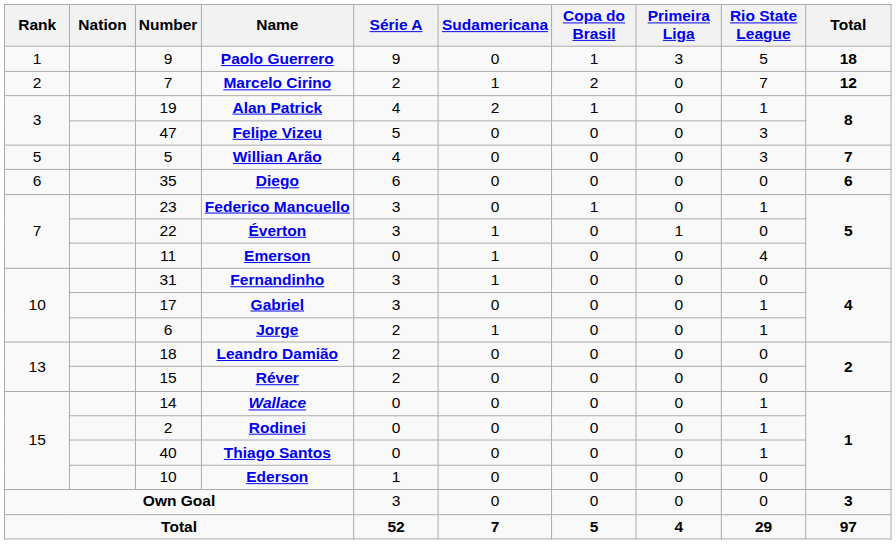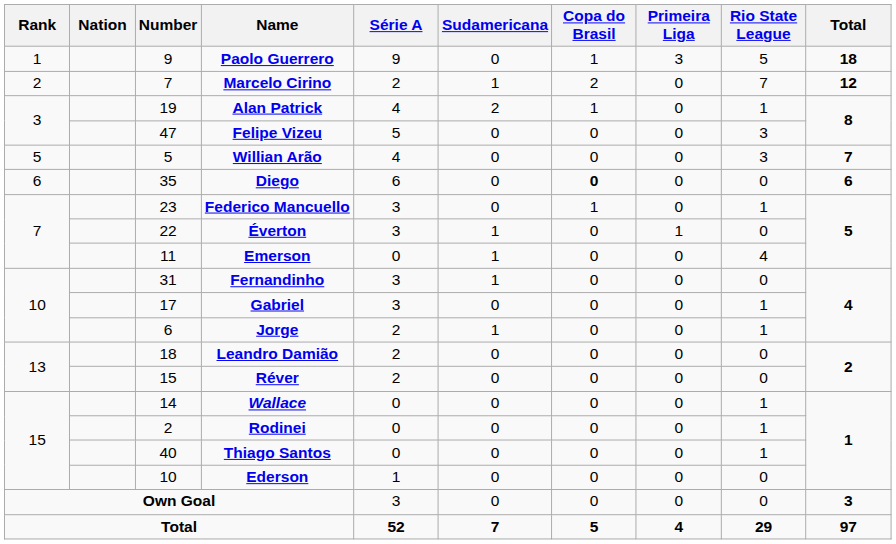(594, 181) normal -> (594, 181) bold
